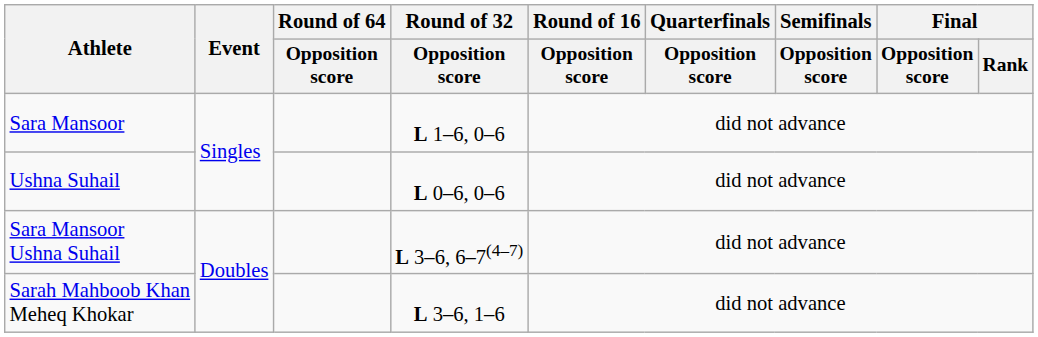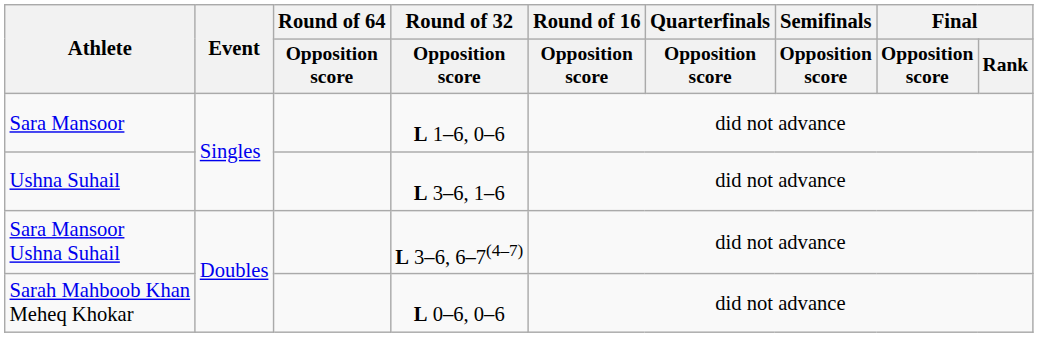(459, 193) L 0–6, 0–6 -> (459, 193) L 3–6, 1–6
(459, 315) L 3–6, 1–6 -> (459, 315) L 0–6, 0–6
